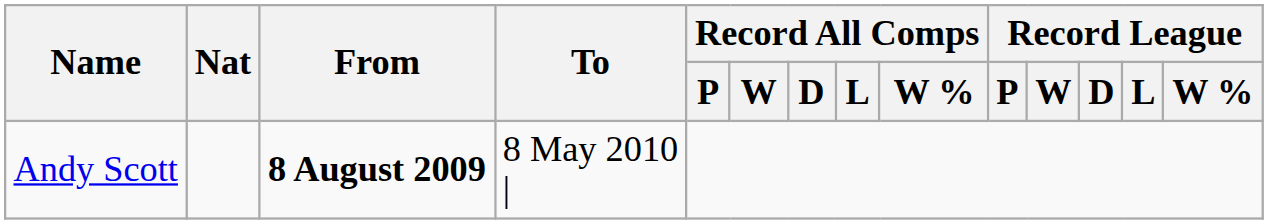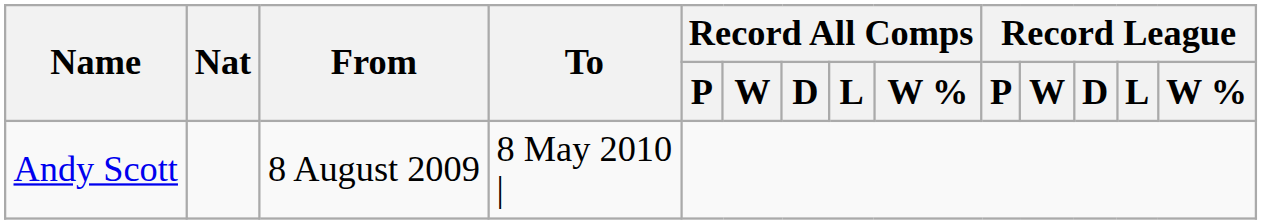(377, 168) bold -> (374, 168) normal
